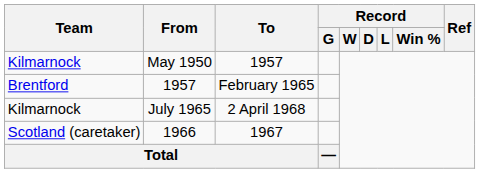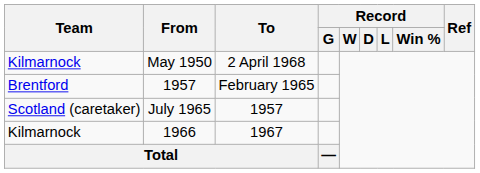(266, 62) 1957 -> (266, 62) 2 April 1968
(44, 109) Kilmarnock -> (74, 109) Scotland (caretaker)
(266, 109) 2 April 1968 -> (266, 109) 1957
(74, 132) Scotland (caretaker) -> (44, 132) Kilmarnock
